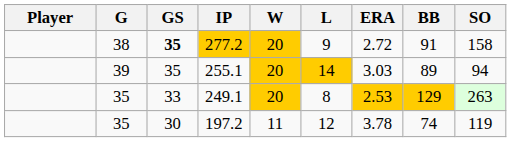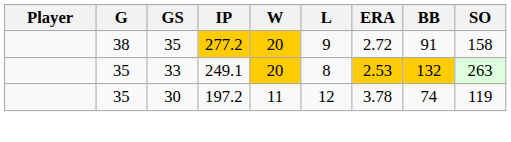(173, 44) bold -> (173, 44) normal
- row: (224, 70)
(429, 96) 129 -> (429, 70) 132
